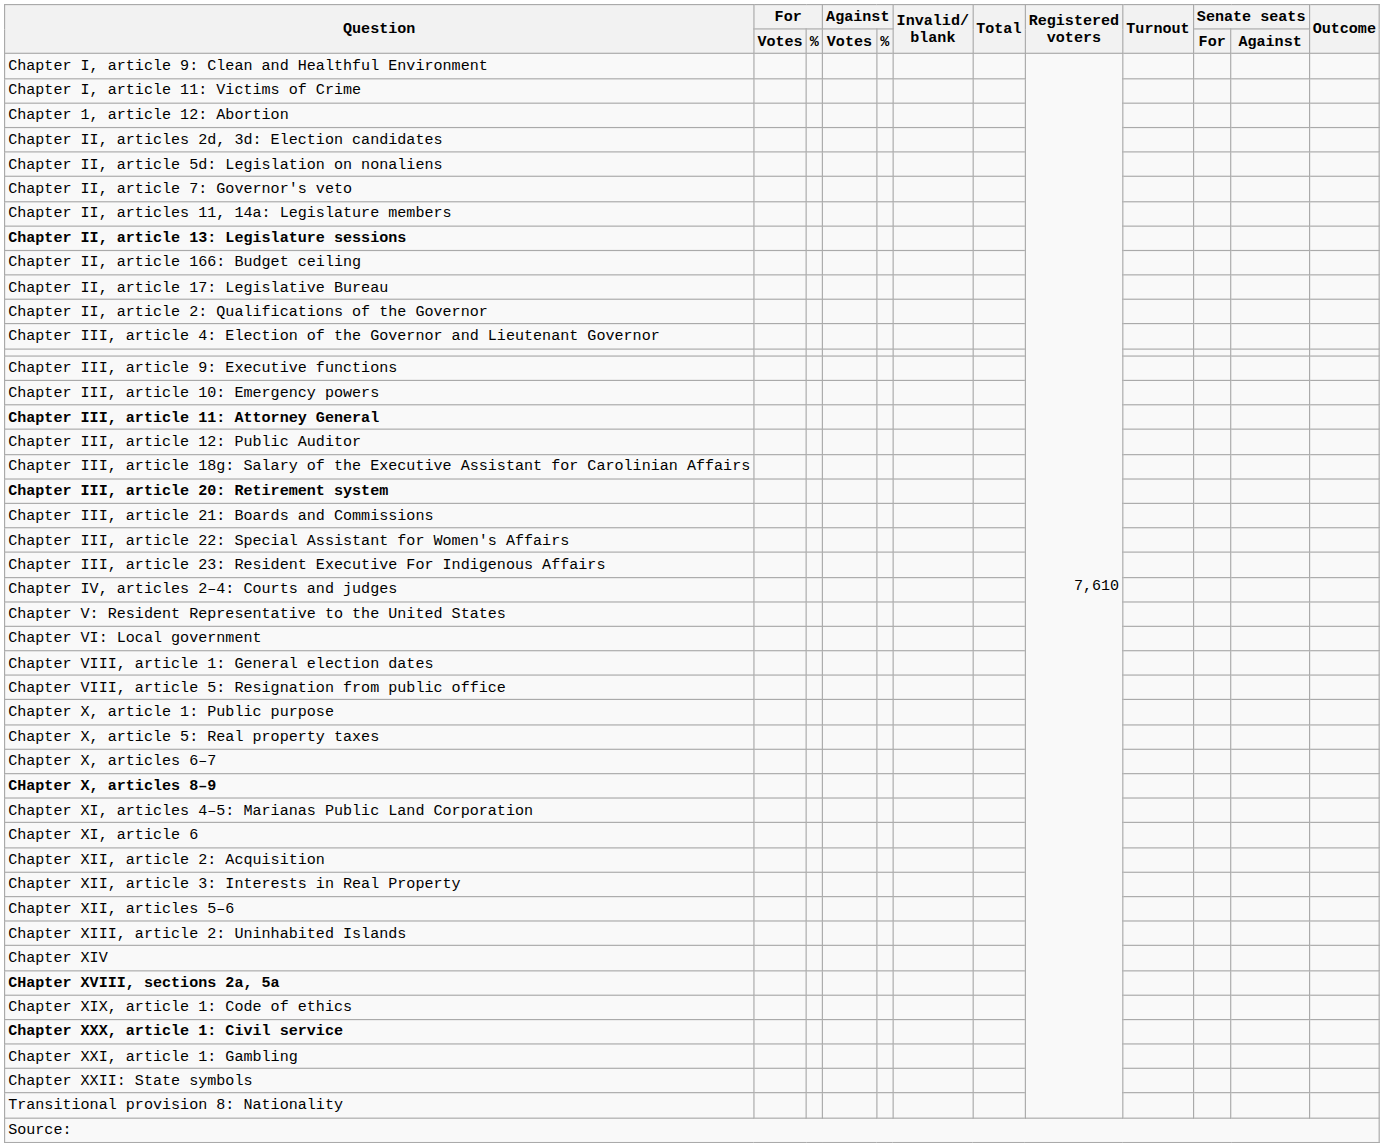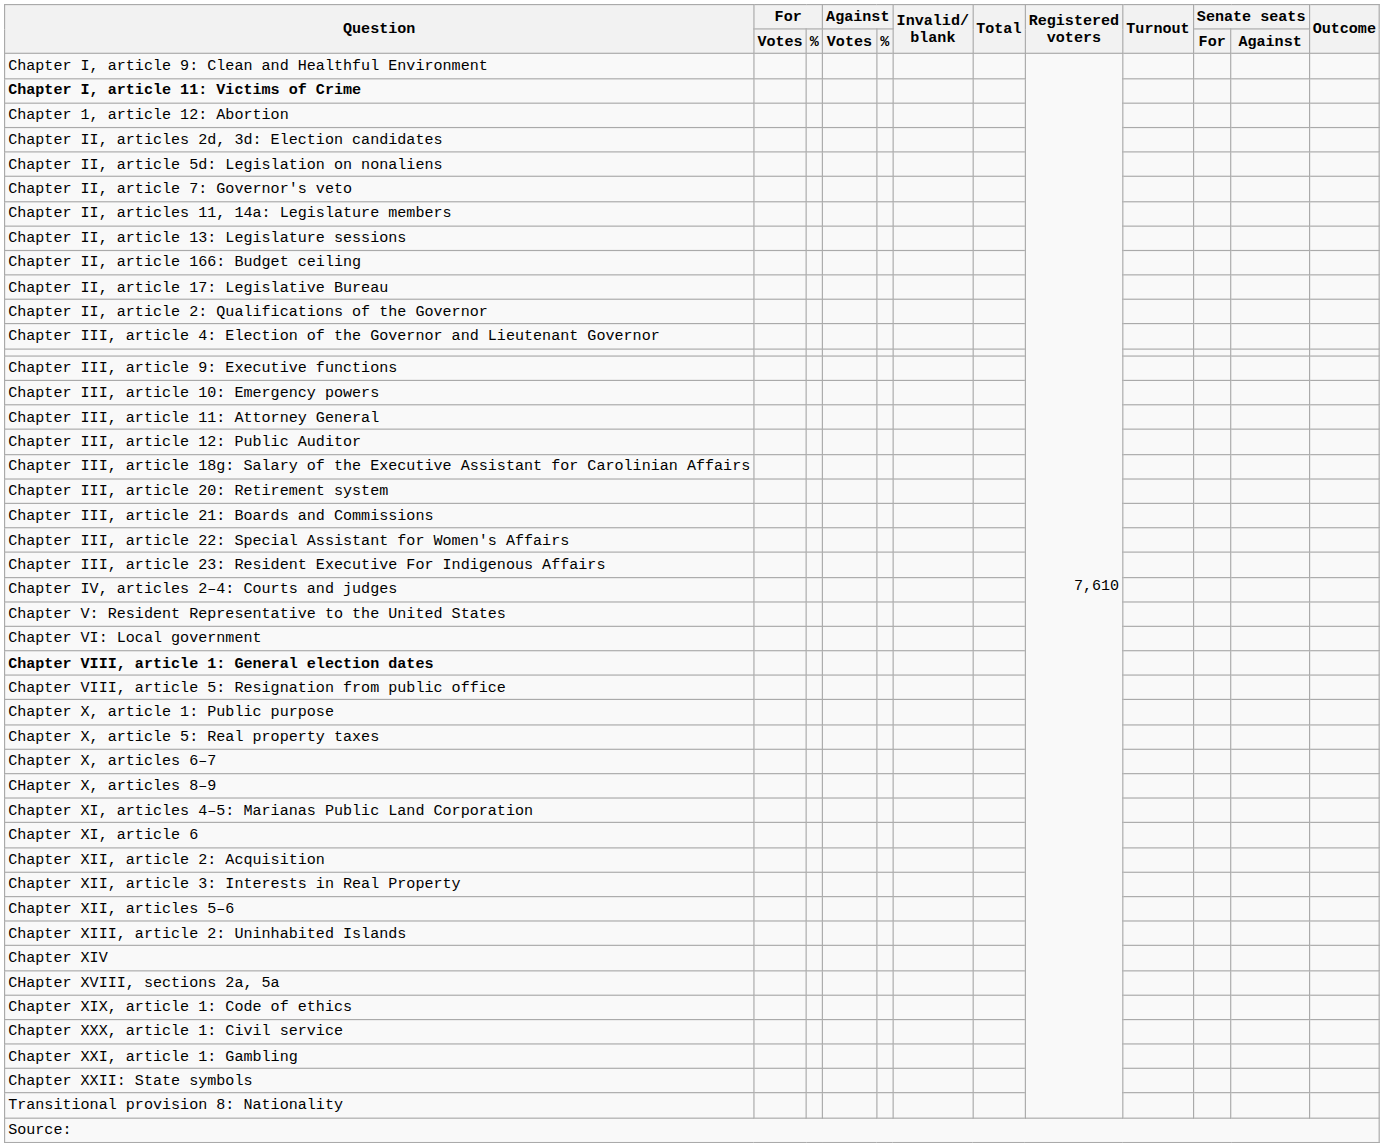(185, 91) normal -> (185, 91) bold
(207, 238) bold -> (207, 238) normal
(194, 417) bold -> (194, 417) normal
(198, 491) bold -> (198, 491) normal
(221, 663) normal -> (221, 663) bold
(112, 786) bold -> (112, 786) normal
(144, 983) bold -> (144, 983) normal
(176, 1032) bold -> (176, 1032) normal
